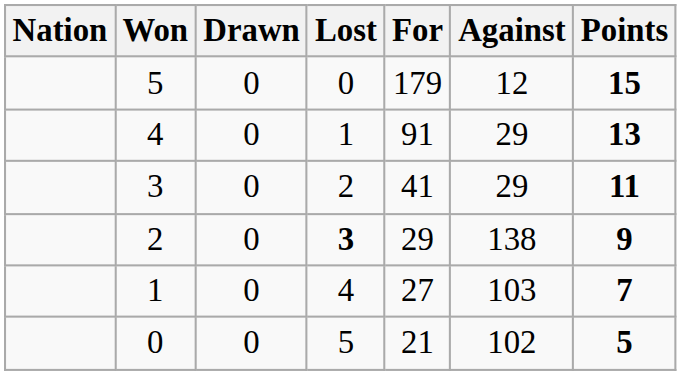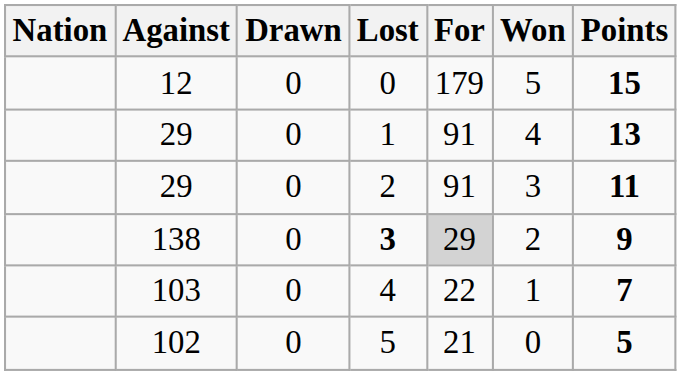columns swapped: (155, 30) <-> (512, 30)
(418, 186) 41 -> (459, 186) 91
(418, 238) no background -> (459, 238) lightgrey background
(418, 290) 27 -> (459, 290) 22
